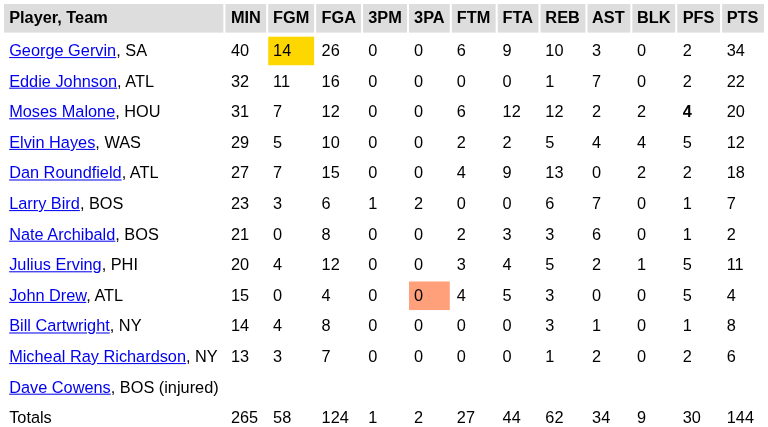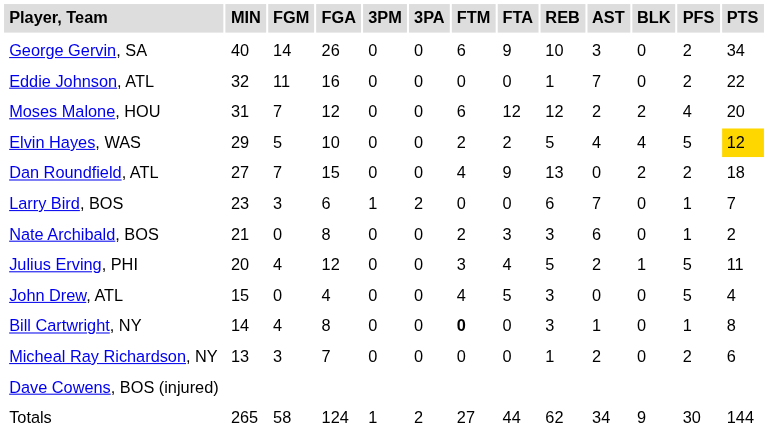(282, 50) gold background -> (282, 50) no background
(687, 112) bold -> (687, 112) normal
(736, 142) no background -> (736, 142) gold background
(419, 295) lightsalmon background -> (419, 295) no background
(461, 326) normal -> (461, 326) bold
